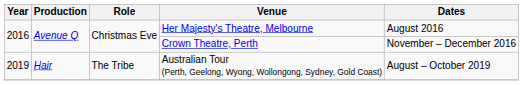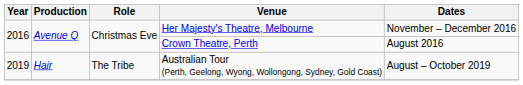(415, 28) August 2016 -> (451, 28) November – December 2016
(451, 44) November – December 2016 -> (415, 44) August 2016
